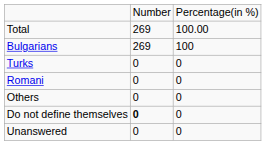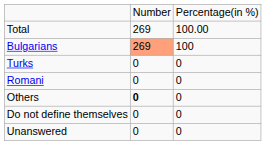(142, 47) no background -> (142, 47) lightsalmon background
(136, 98) normal -> (136, 98) bold
(136, 115) bold -> (136, 115) normal
